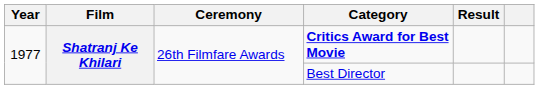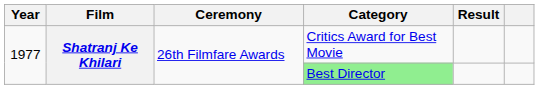(378, 44) bold -> (371, 44) normal
(346, 73) no background -> (346, 73) lightgreen background
